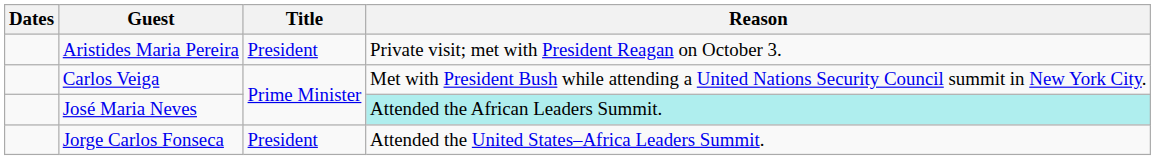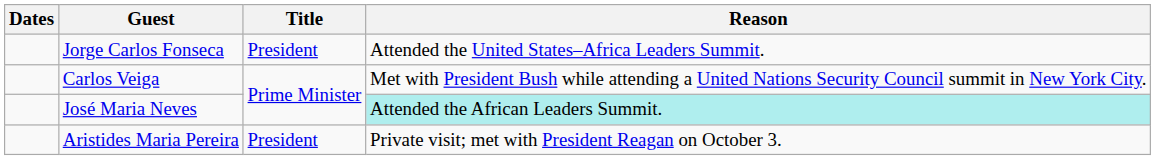rows swapped: (151, 49) <-> (143, 139)
